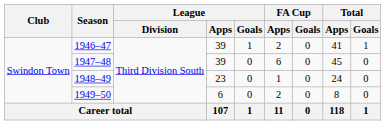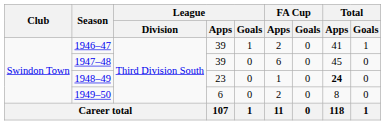(337, 78) normal -> (337, 78) bold
